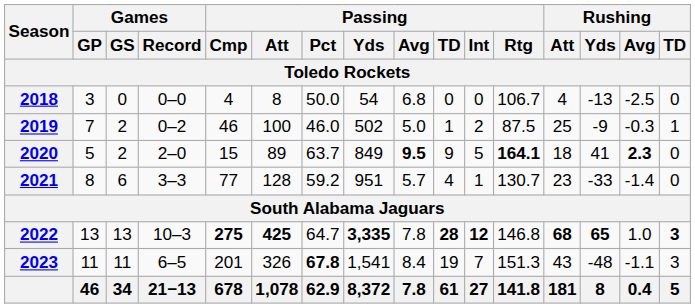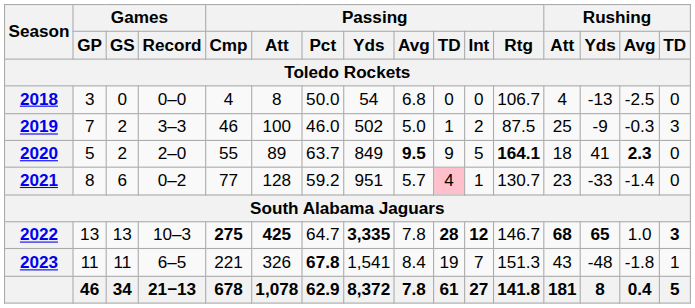(172, 126) 0–2 -> (172, 126) 3–3
(675, 126) 1 -> (675, 126) 3
(228, 153) 15 -> (228, 153) 55
(172, 180) 3–3 -> (172, 180) 0–2
(449, 180) no background -> (449, 180) pink background
(519, 235) 146.8 -> (519, 235) 146.7
(228, 262) 201 -> (228, 262) 221
(640, 262) -1.1 -> (640, 262) -1.8
(675, 262) 3 -> (675, 262) 1
